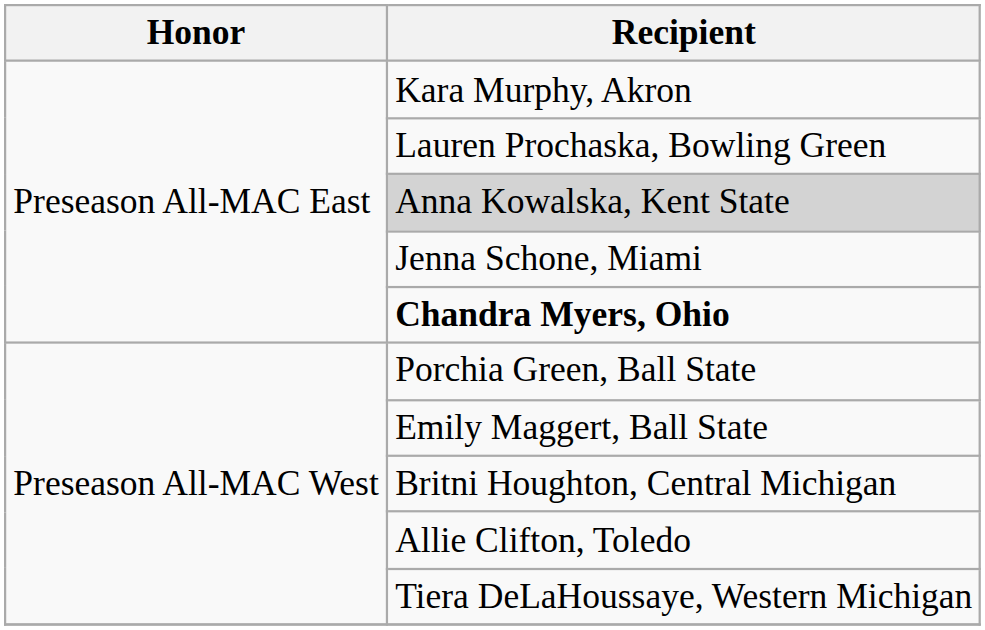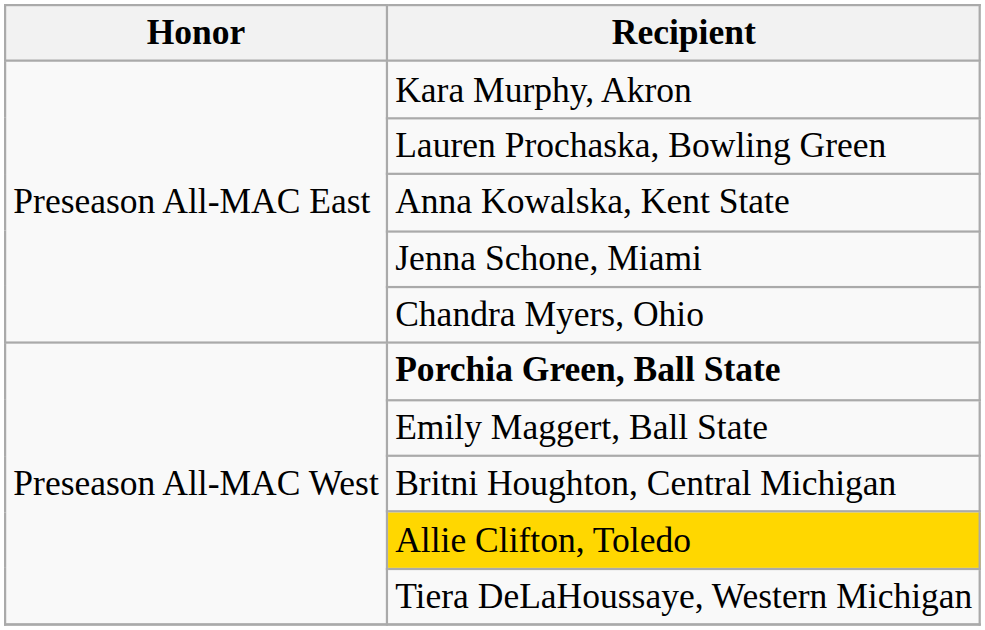(592, 201) lightgrey background -> (592, 201) no background
(562, 314) bold -> (550, 314) normal
(576, 370) normal -> (588, 370) bold
(543, 539) no background -> (543, 539) gold background
